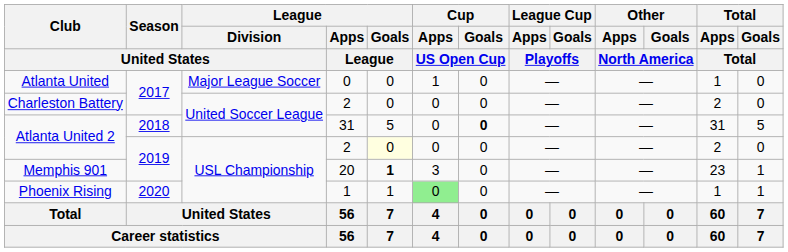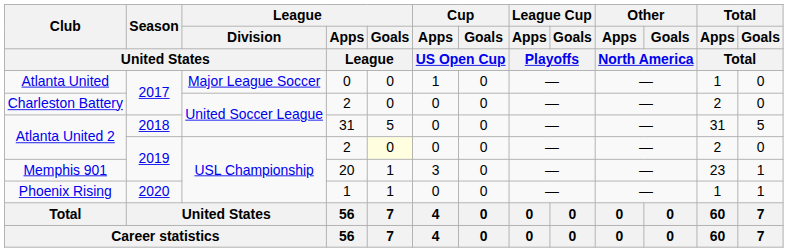(484, 125) bold -> (484, 125) normal
(390, 170) bold -> (390, 170) normal
(436, 192) lightgreen background -> (436, 192) no background
